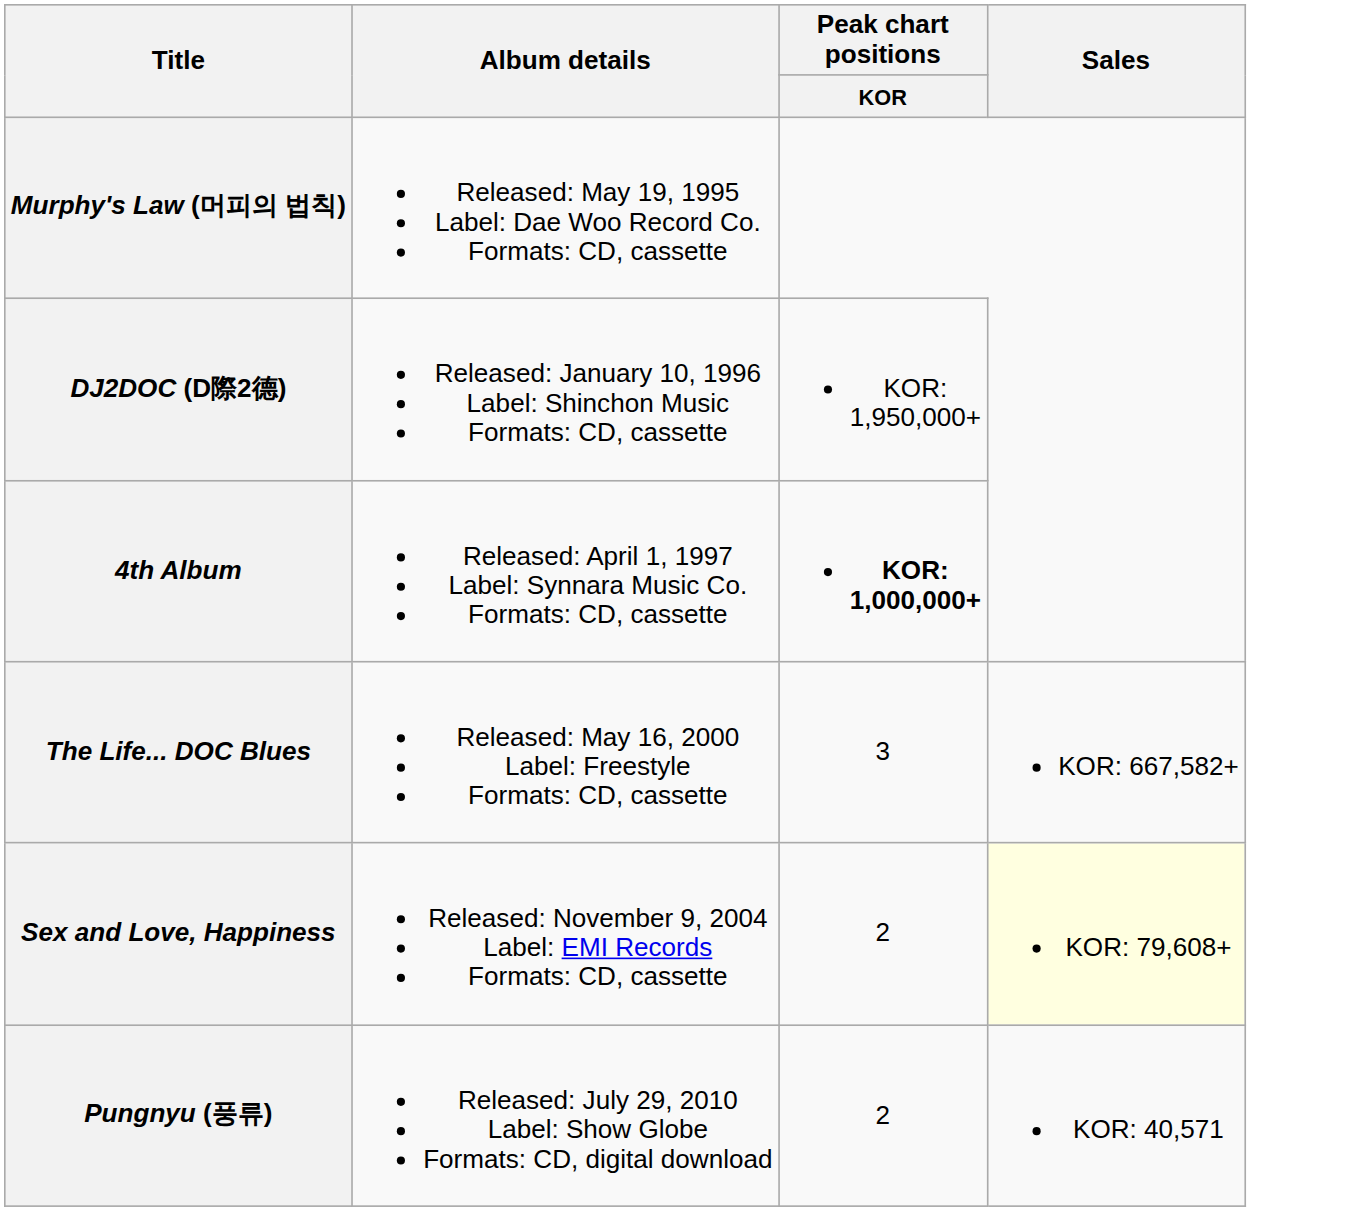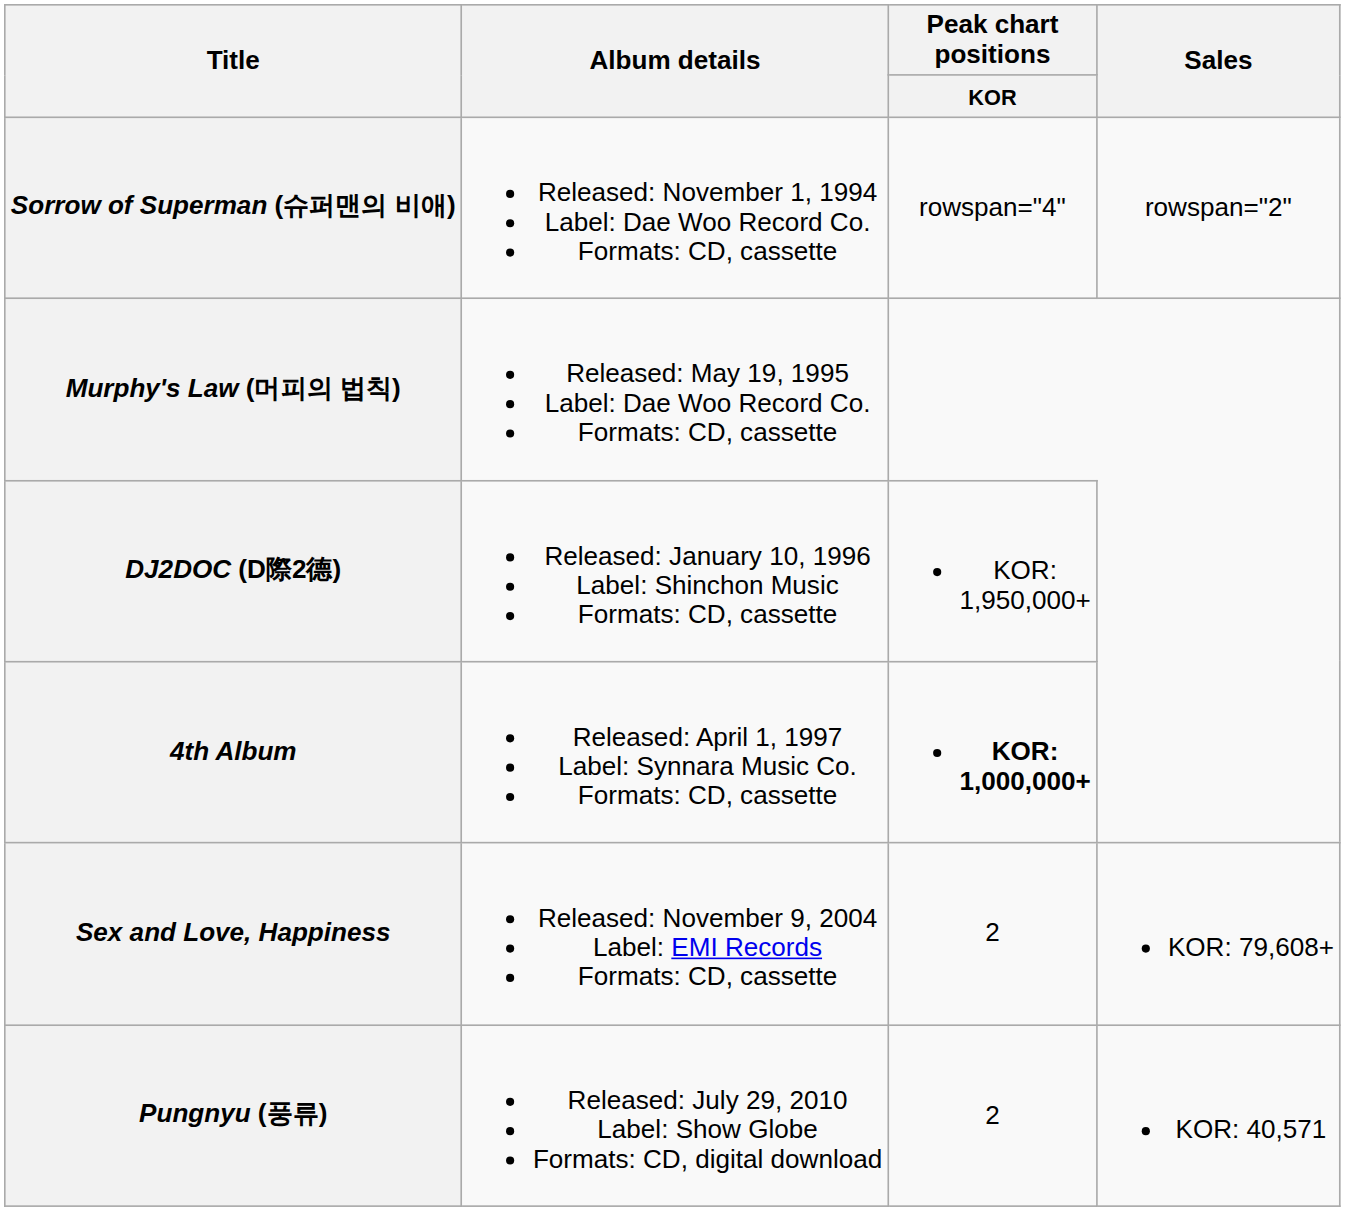+ row: (233, 206)
- row: (178, 751)
(1116, 948) lightyellow background -> (1218, 948) no background
